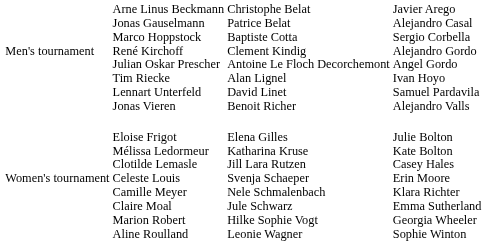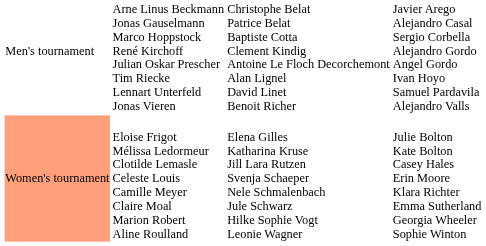(57, 178) no background -> (57, 178) lightsalmon background
